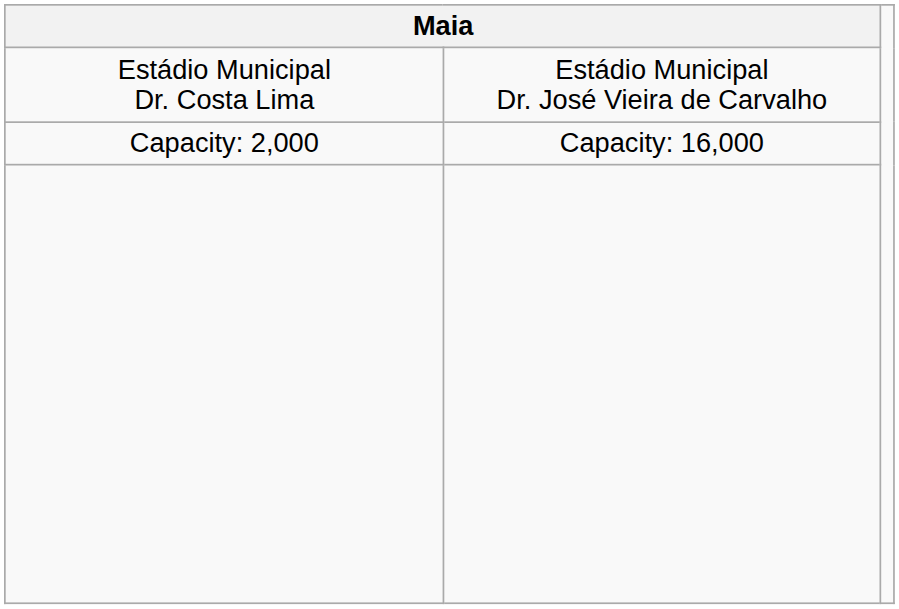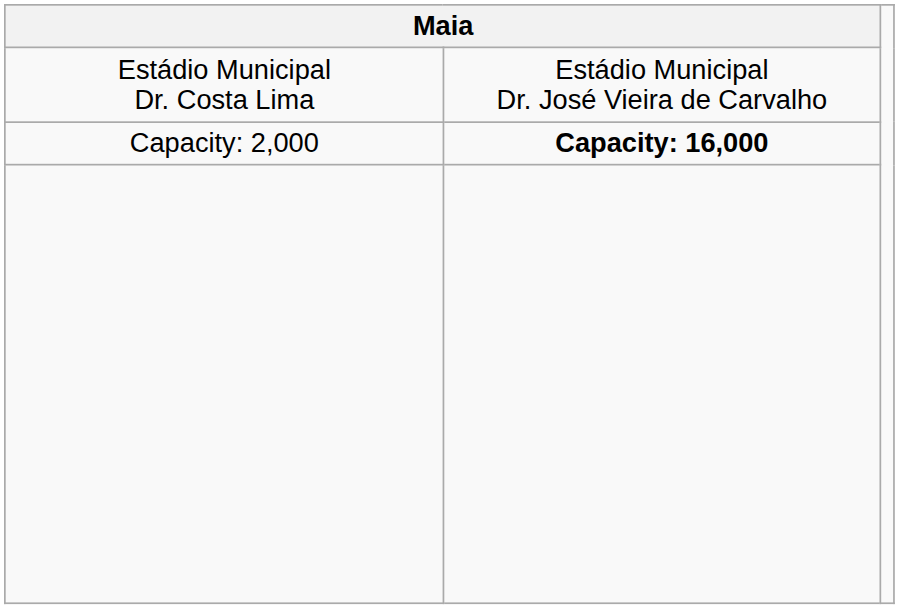(662, 142) normal -> (662, 142) bold
